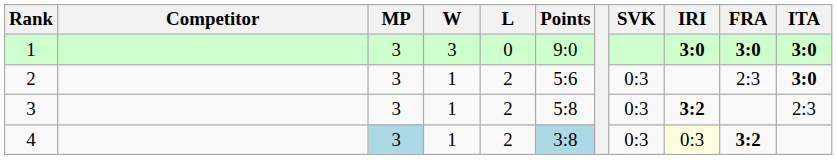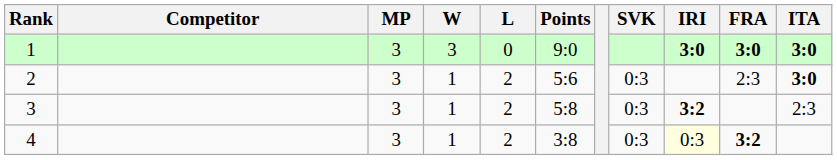(396, 139) lightblue background -> (396, 139) no background
(565, 139) lightblue background -> (565, 139) no background
